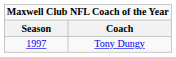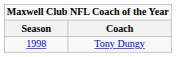(36, 44) 1997 -> (36, 44) 1998
